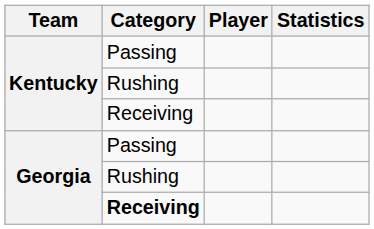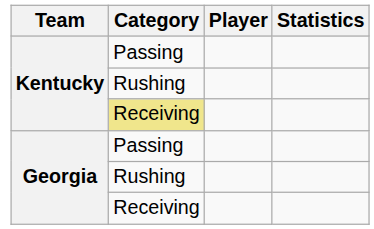(150, 114) no background -> (157, 114) khaki background
(153, 208) bold -> (157, 208) normal
